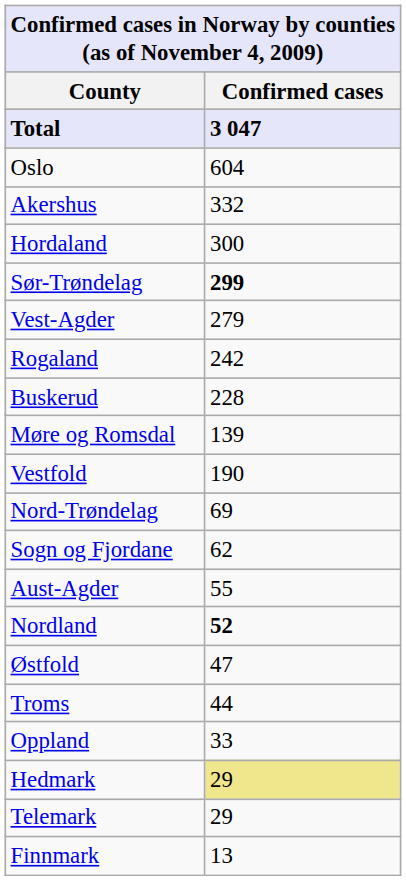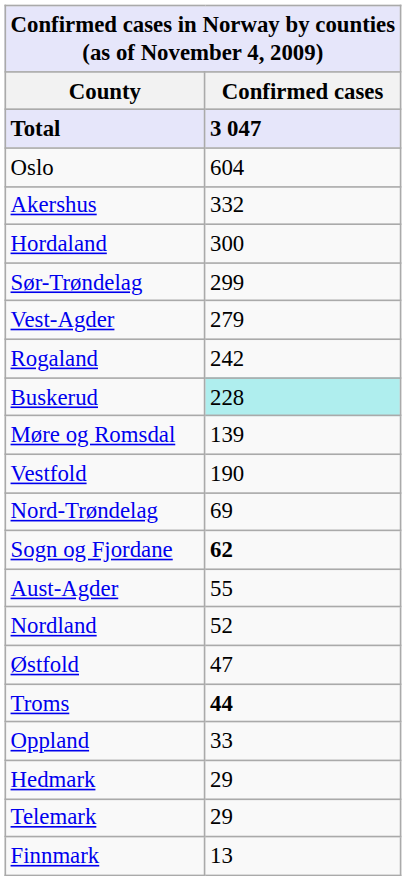(227, 281) bold -> (227, 281) normal
(227, 396) no background -> (227, 396) paleturquoise background
(221, 549) normal -> (221, 549) bold
(221, 626) bold -> (221, 626) normal
(221, 702) normal -> (221, 702) bold
(221, 779) khaki background -> (221, 779) no background
